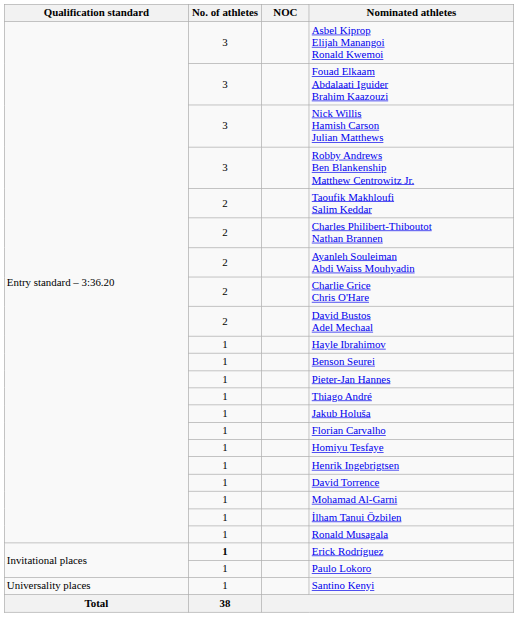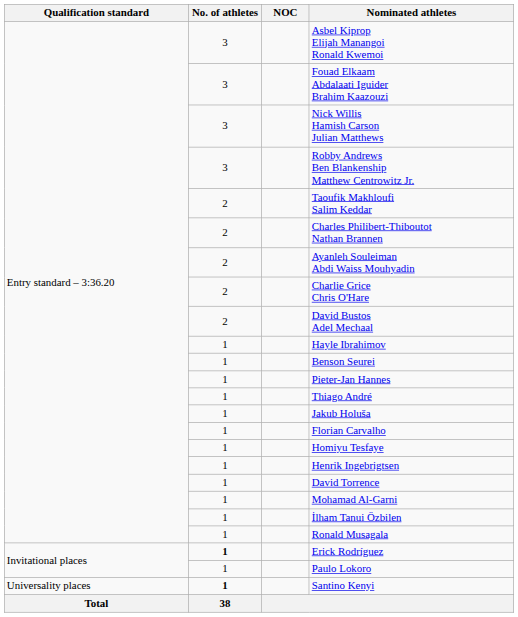(225, 586) normal -> (225, 586) bold
